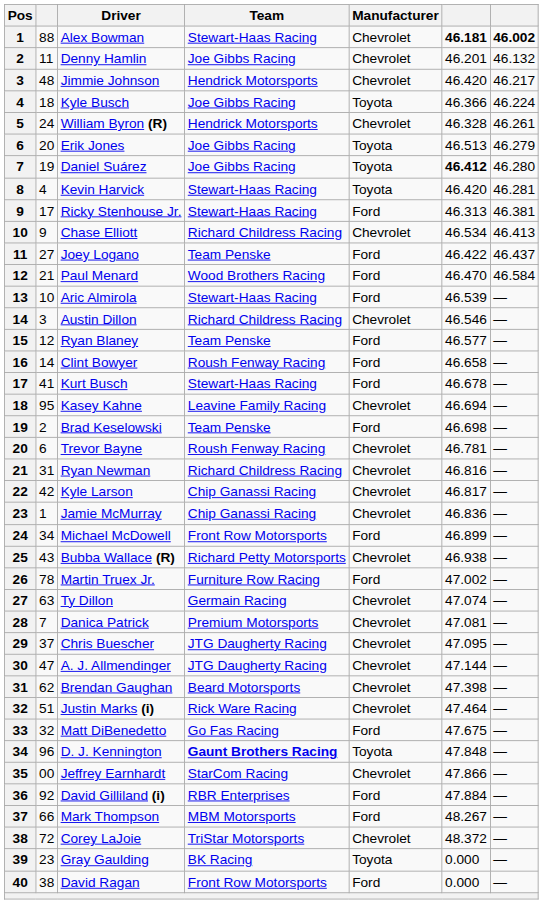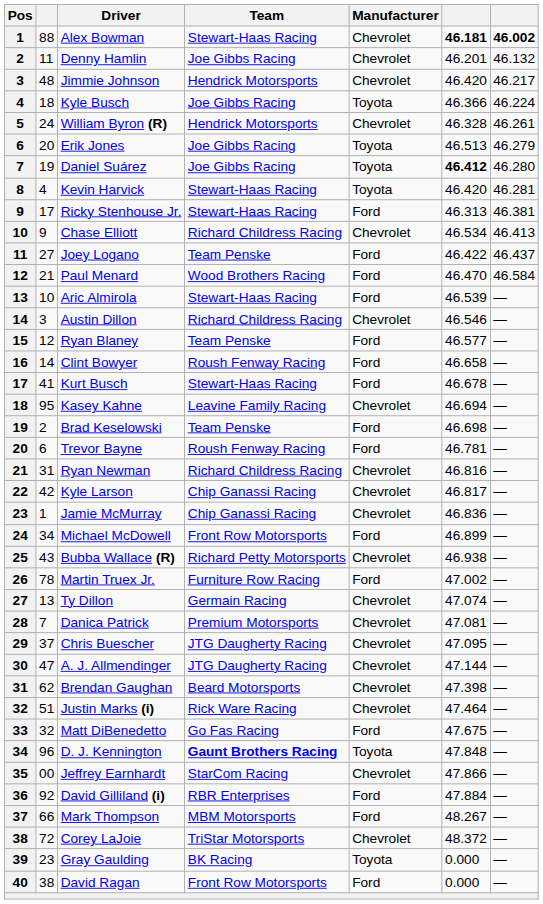(381, 449) Chevrolet -> (366, 449) Ford
(47, 600) 63 -> (47, 600) 13
